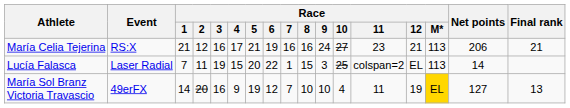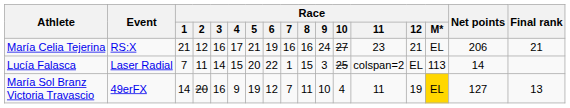(437, 48) 113 -> (437, 48) EL
(219, 65) 19 -> (219, 65) 14
(307, 89) 10 -> (307, 89) 11
